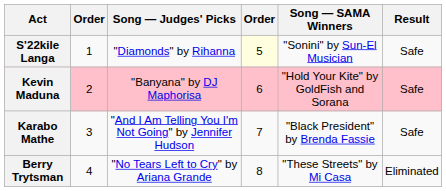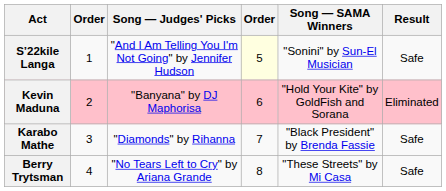(174, 51) "Diamonds" by Rihanna -> (174, 57) "And I Am Telling You I'm Not Going" by Jennifer Hudson
(412, 89) Safe -> (412, 102) Eliminated
(174, 133) "And I Am Telling You I'm Not Going" by Jennifer Hudson -> (174, 139) "Diamonds" by Rihanna
(412, 170) Eliminated -> (412, 170) Safe
